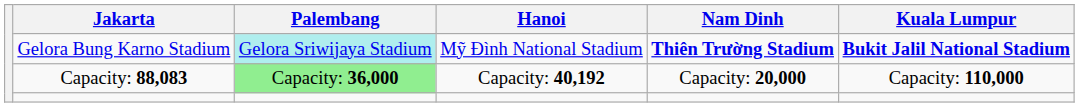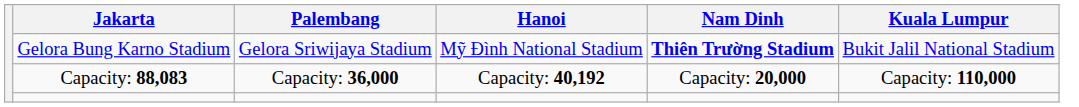(335, 48) paleturquoise background -> (335, 48) no background
(956, 48) bold -> (949, 48) normal
(335, 78) lightgreen background -> (335, 78) no background
